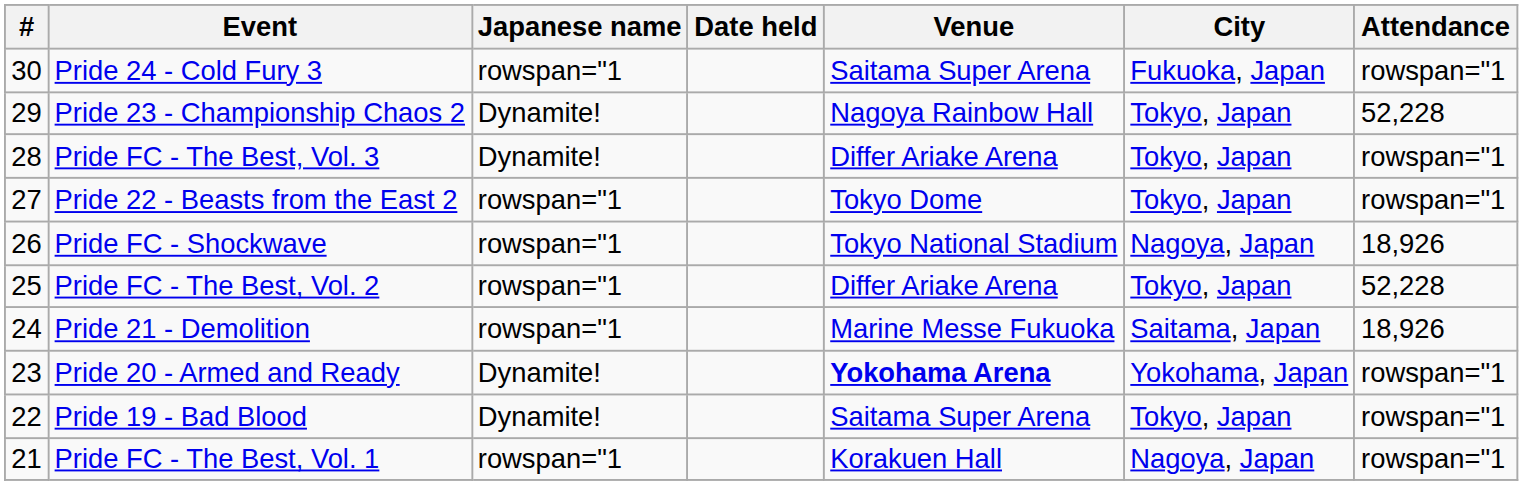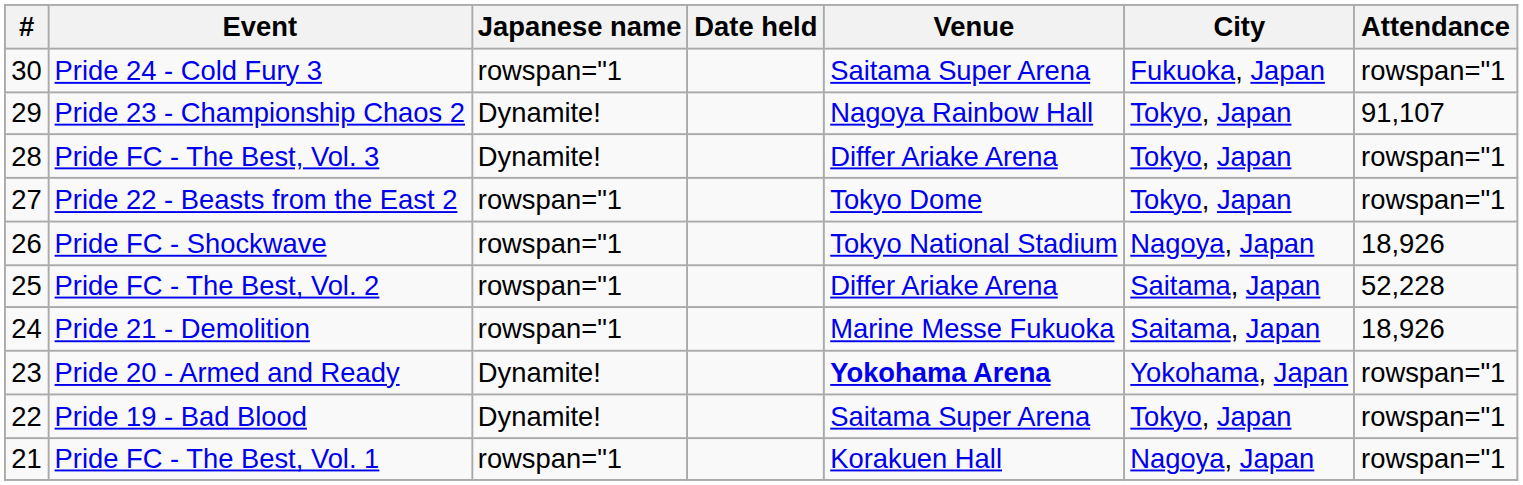(1403, 113) 52,228 -> (1403, 113) 91,107
(1211, 286) Tokyo, Japan -> (1225, 286) Saitama, Japan
